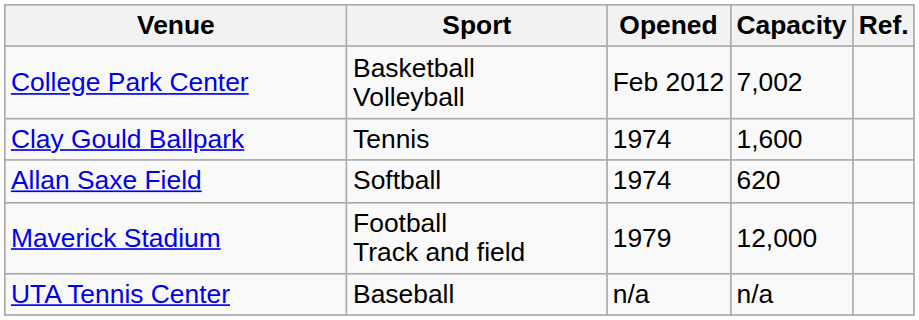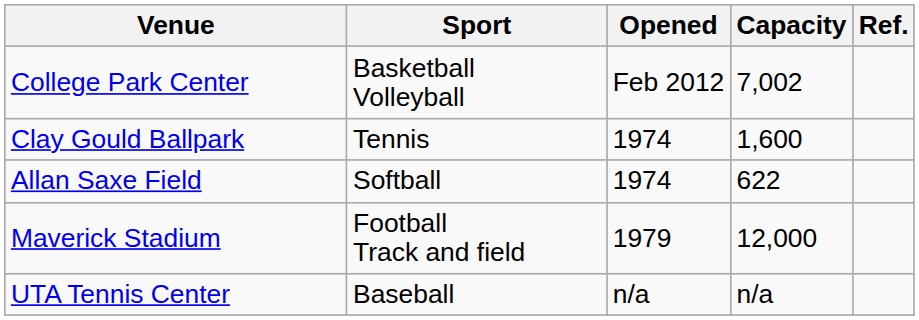(759, 180) 620 -> (759, 180) 622
